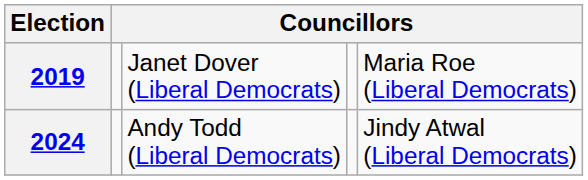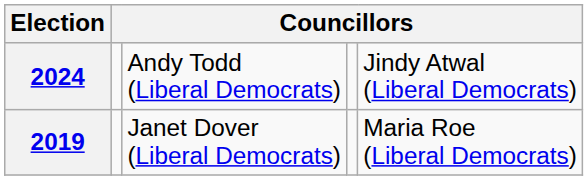rows swapped: (58, 76) <-> (58, 141)
